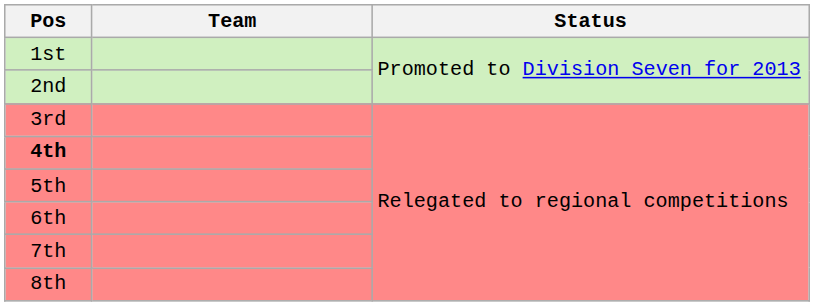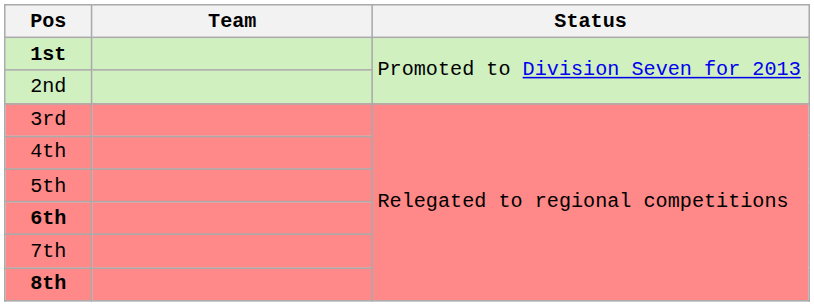(48, 54) normal -> (48, 54) bold
(48, 153) bold -> (48, 153) normal
(48, 218) normal -> (48, 218) bold
(48, 284) normal -> (48, 284) bold
